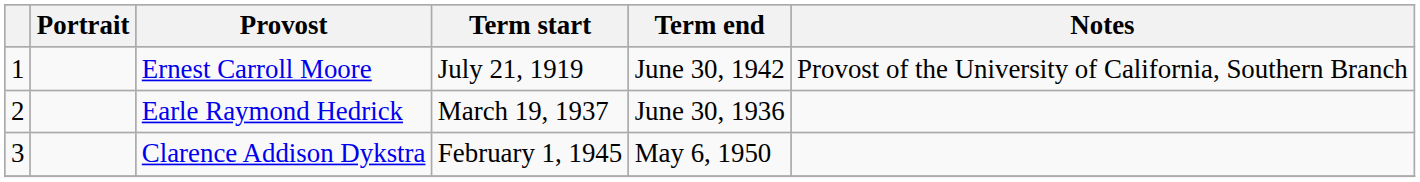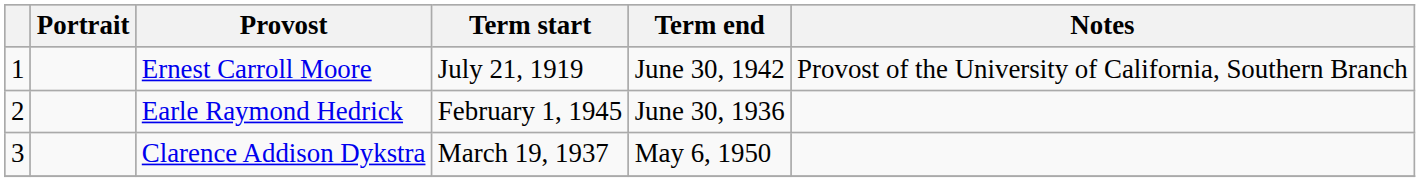(523, 111) March 19, 1937 -> (530, 111) February 1, 1945
(530, 153) February 1, 1945 -> (523, 153) March 19, 1937
